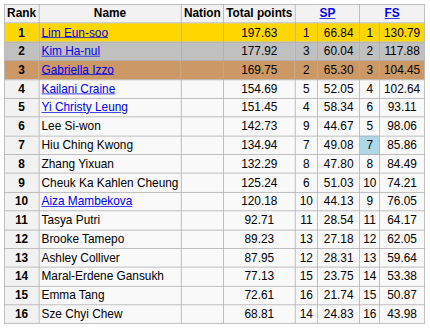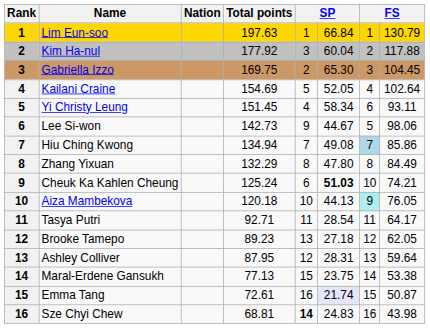(339, 182) normal -> (339, 182) bold
(370, 201) no background -> (370, 201) paleturquoise background
(339, 295) no background -> (339, 295) lavender background
(306, 314) normal -> (306, 314) bold
